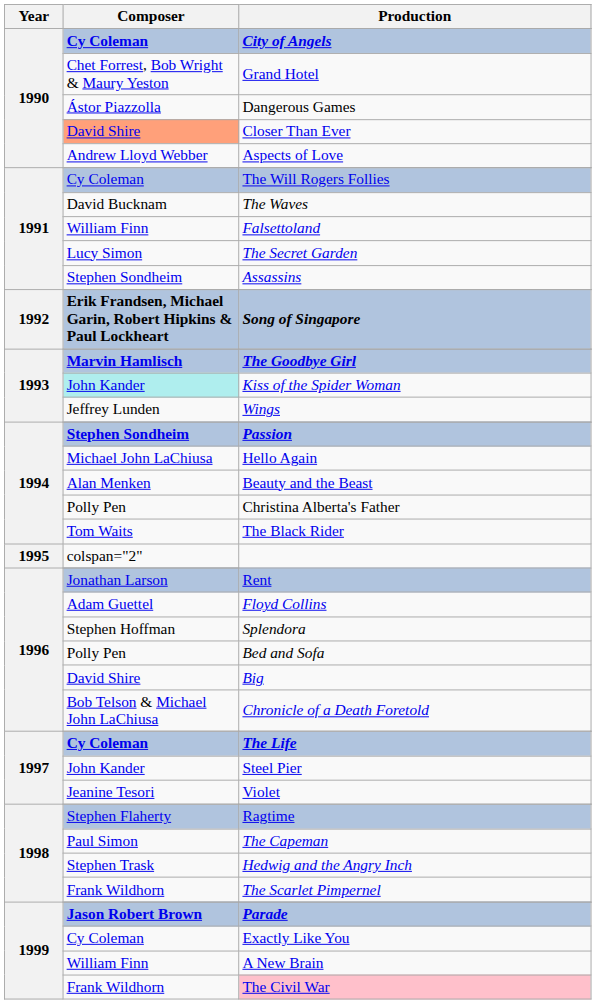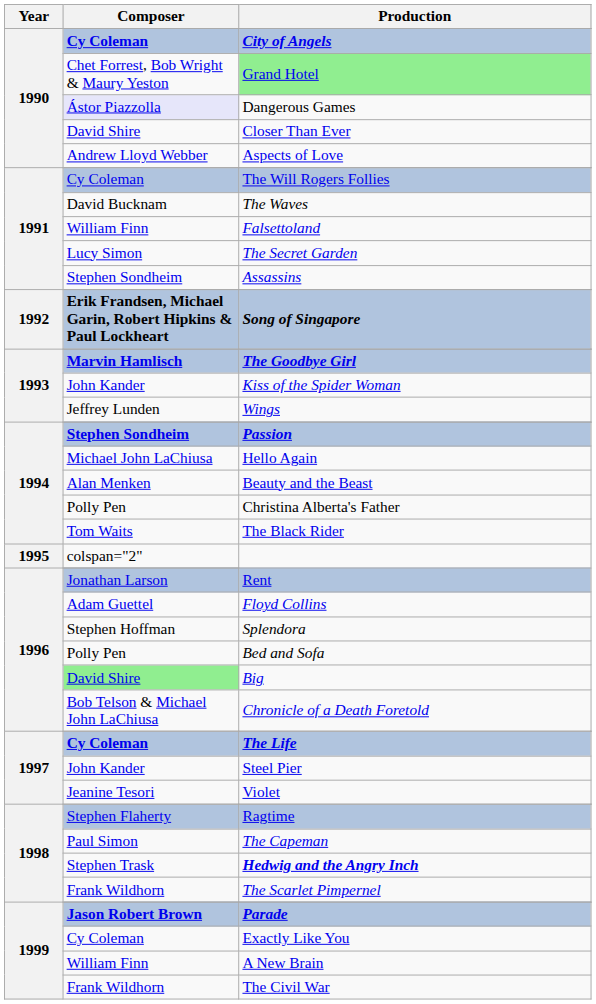(281, 74) no background -> (281, 74) lightgreen background
(114, 107) no background -> (114, 107) lavender background
(104, 131) lightsalmon background -> (104, 131) no background
(106, 385) paleturquoise background -> (106, 385) no background
(104, 677) no background -> (104, 677) lightgreen background
(327, 865) normal -> (330, 865) bold
(286, 987) pink background -> (286, 987) no background
